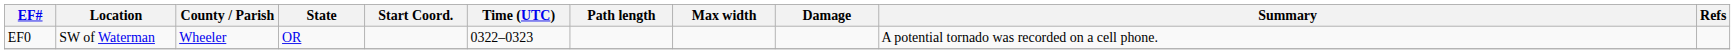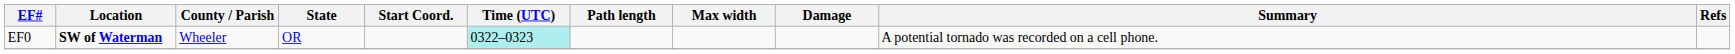(107, 37) normal -> (111, 37) bold
(502, 37) no background -> (502, 37) paleturquoise background
